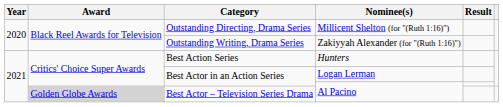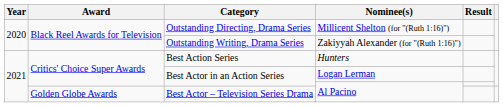(74, 94) lightgrey background -> (74, 94) no background
